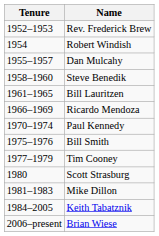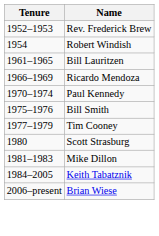- row: (95, 61)
- row: (96, 77)
